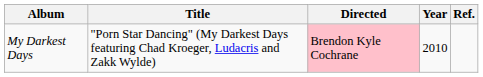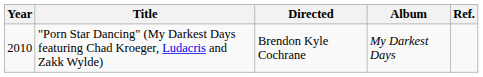columns swapped: (435, 14) <-> (46, 14)
(346, 48) pink background -> (293, 48) no background
